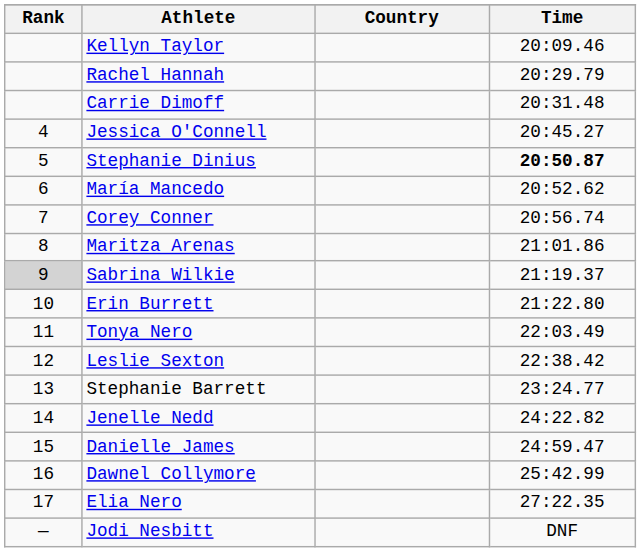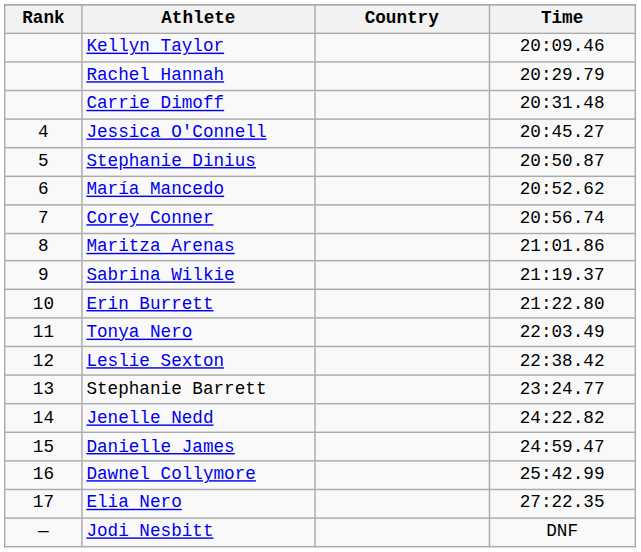(562, 162) bold -> (562, 162) normal
(43, 276) lightgrey background -> (43, 276) no background
